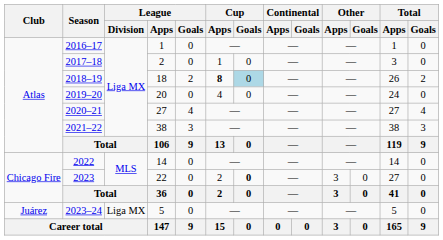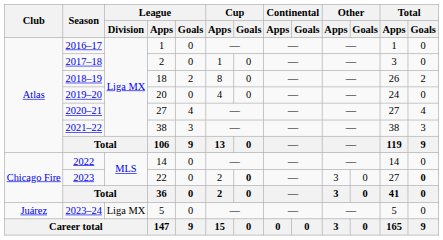(220, 78) bold -> (220, 78) normal
(249, 78) lightblue background -> (249, 78) no background
(423, 177) normal -> (423, 177) bold
